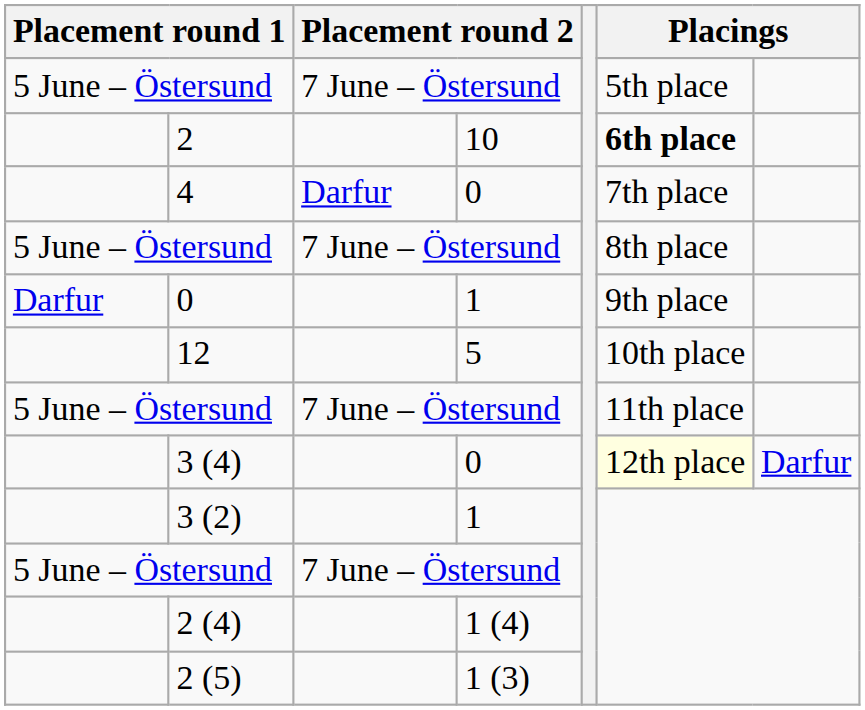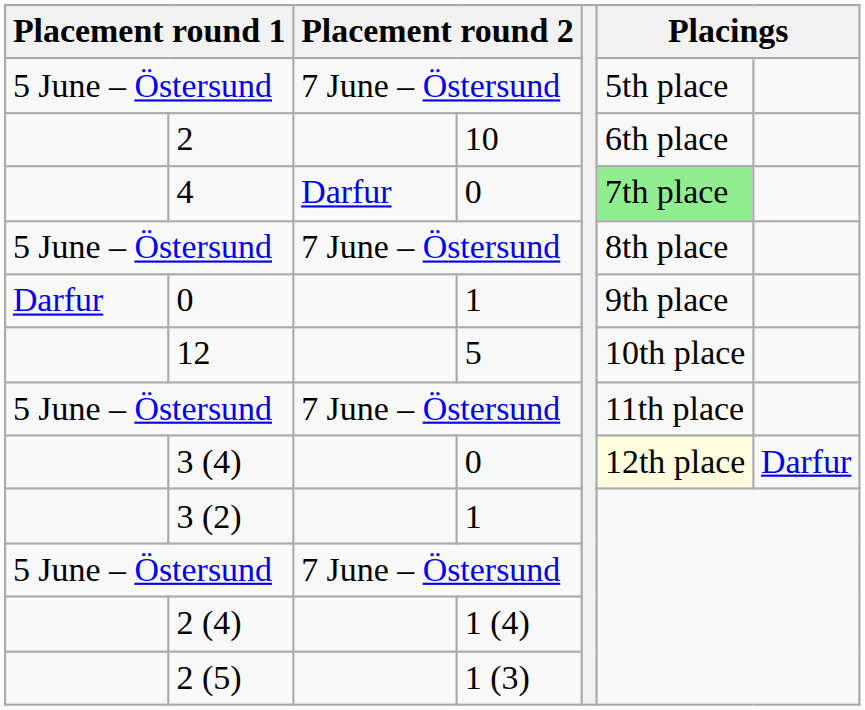(671, 138) bold -> (667, 138) normal
(667, 192) no background -> (667, 192) lightgreen background
